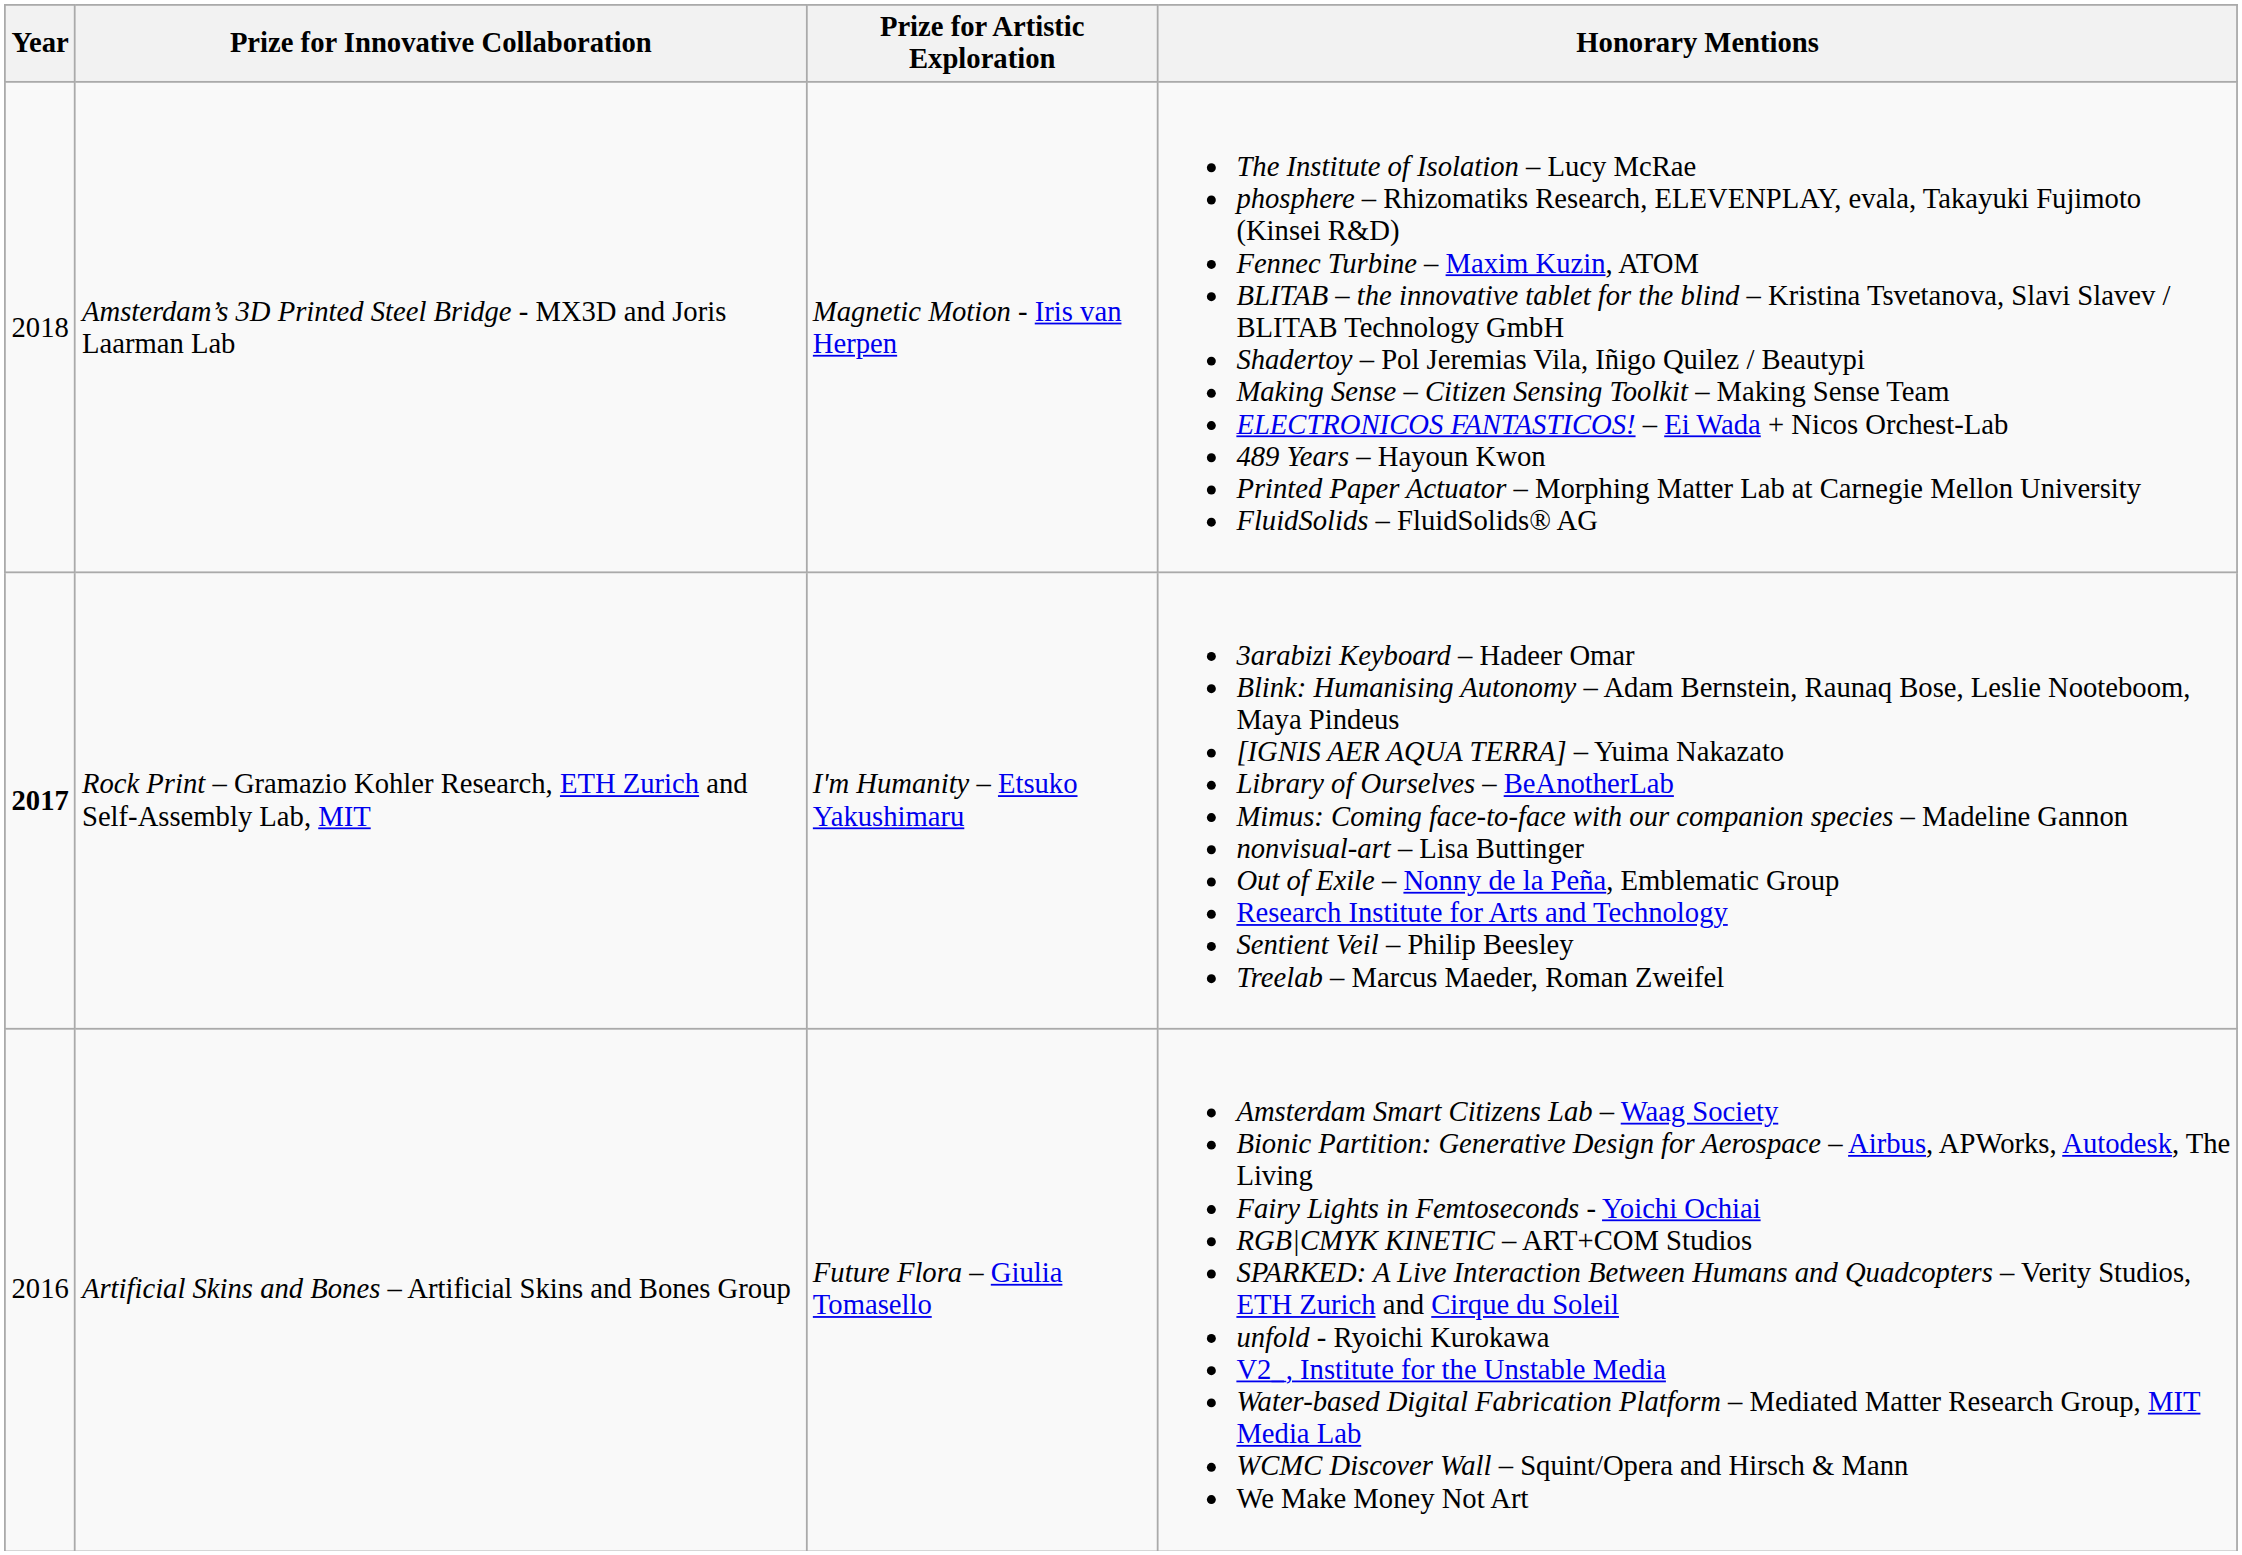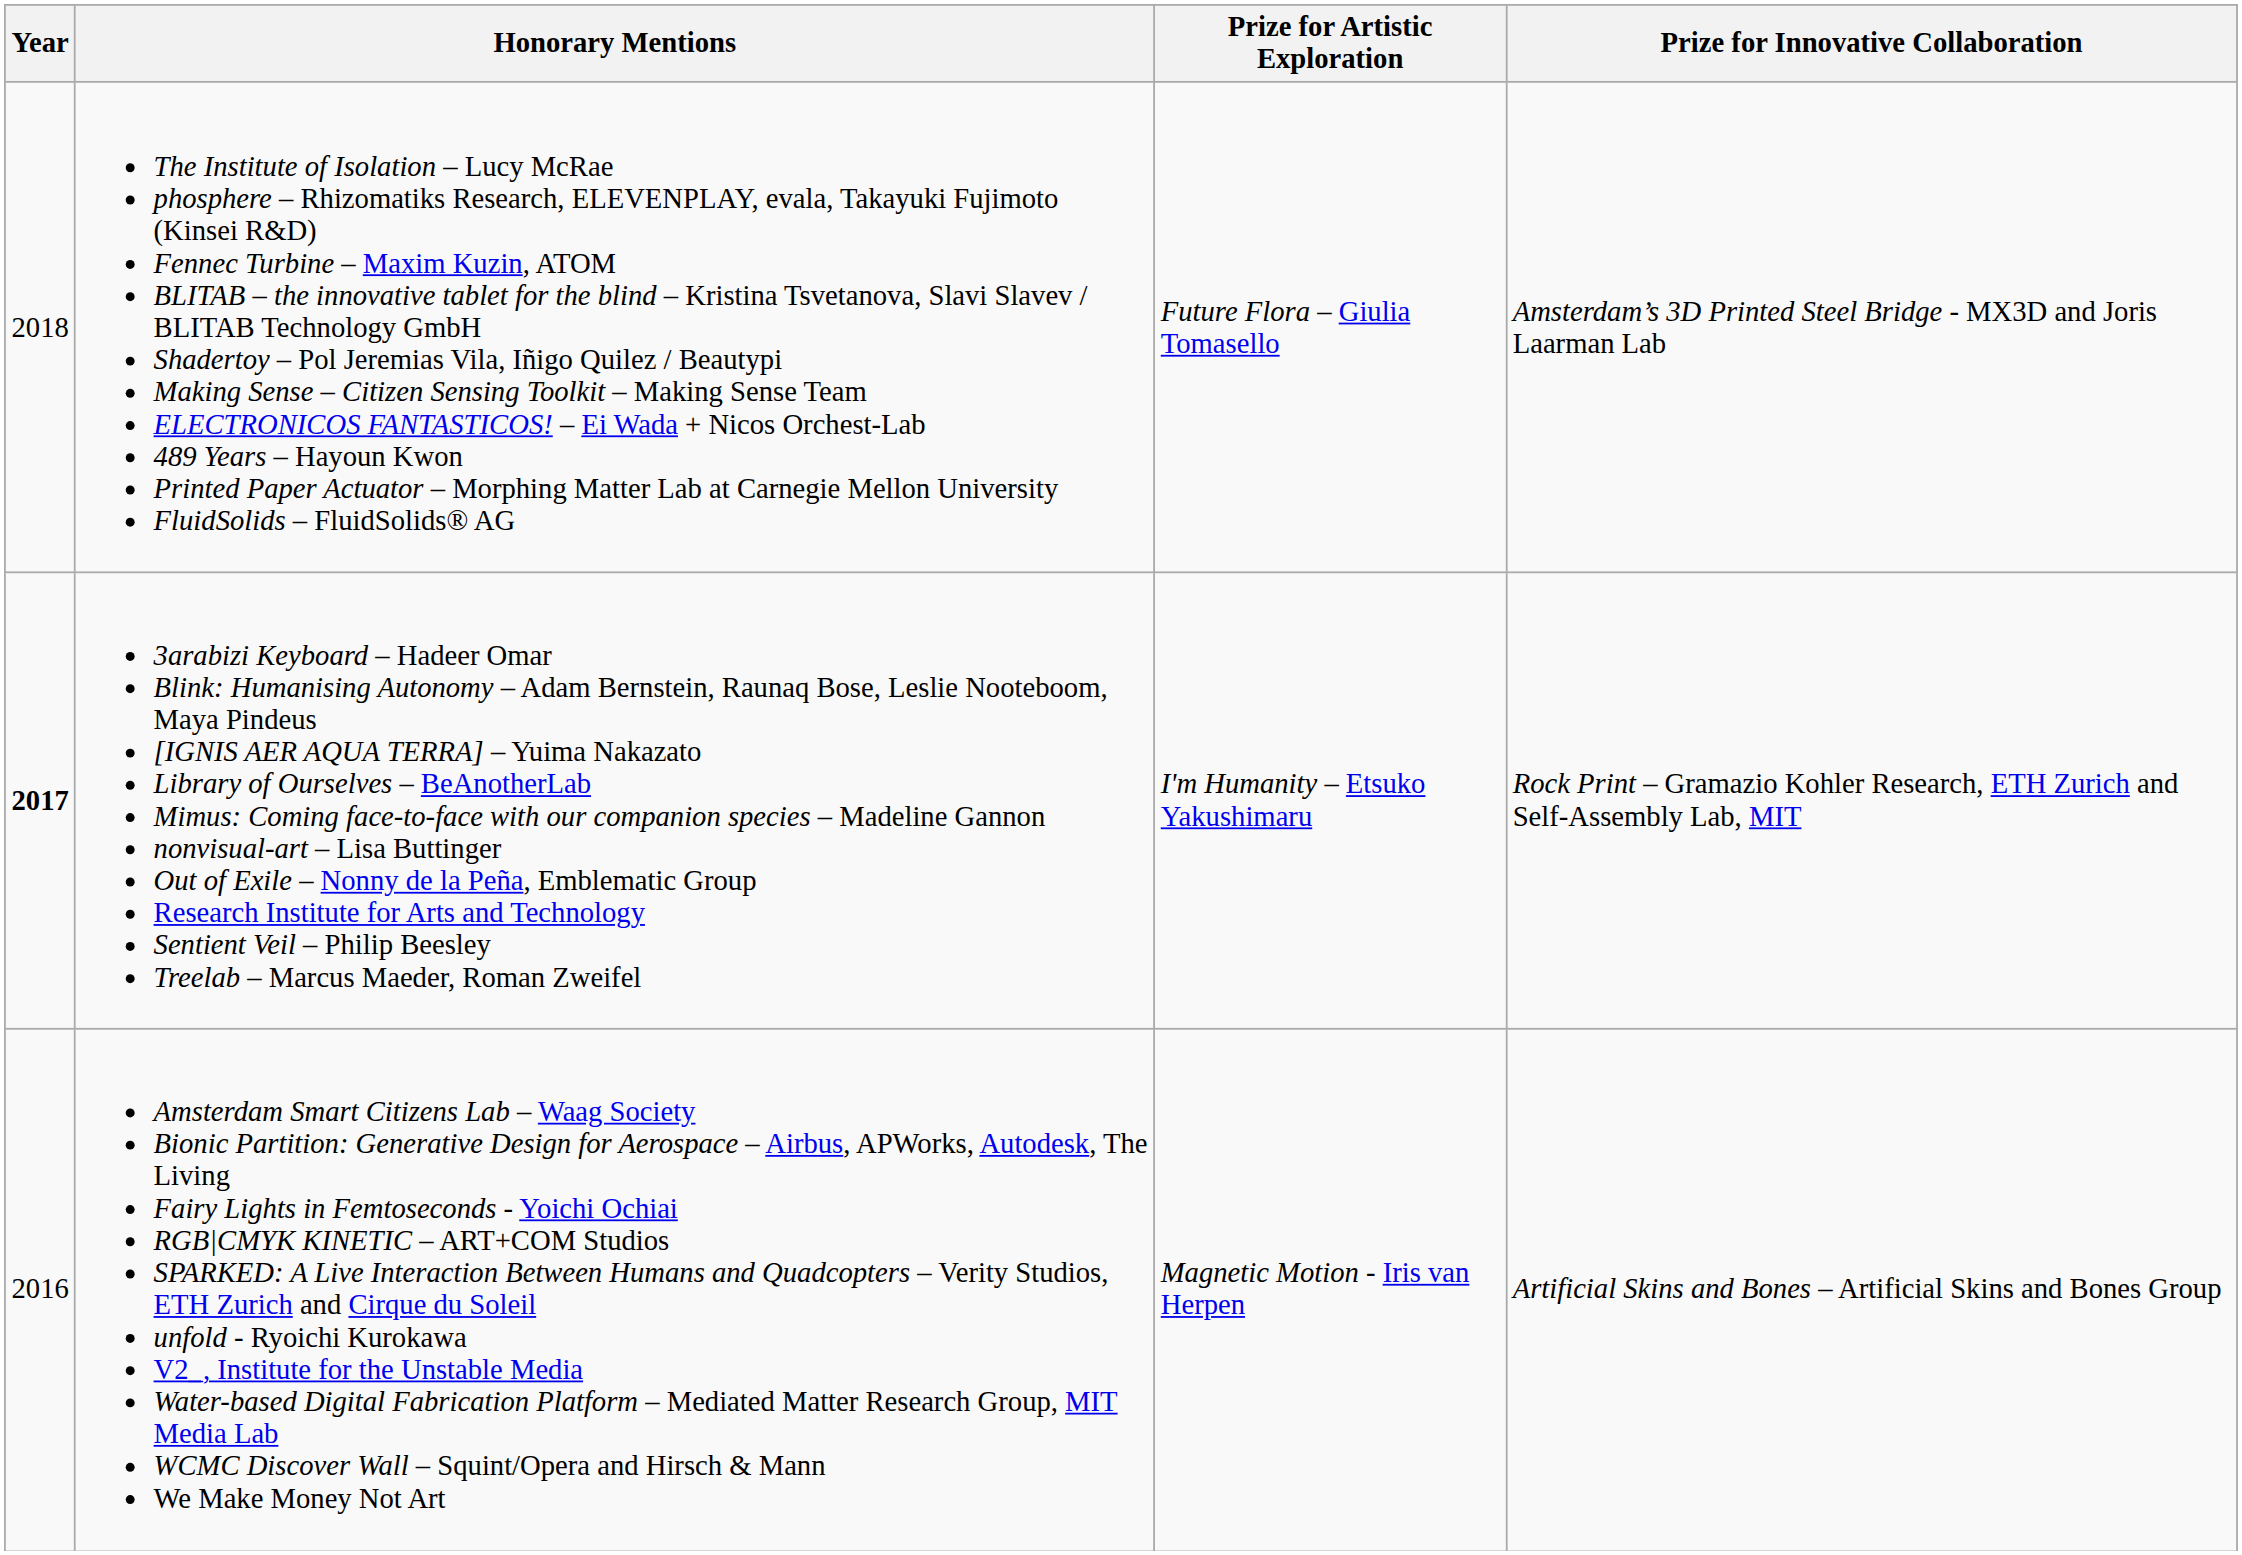columns swapped: (441, 43) <-> (1698, 43)
(967, 326) Magnetic Motion - Iris van Herpen -> (1286, 326) Future Flora – Giulia Tomasello
(938, 1289) Future Flora – Giulia Tomasello -> (1315, 1289) Magnetic Motion - Iris van Herpen
